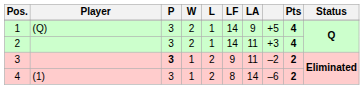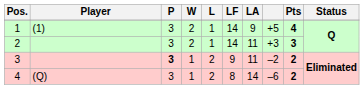(40, 28) (Q) -> (39, 28) (1)
(293, 44) 4 -> (293, 44) 3
(39, 76) (1) -> (40, 76) (Q)
